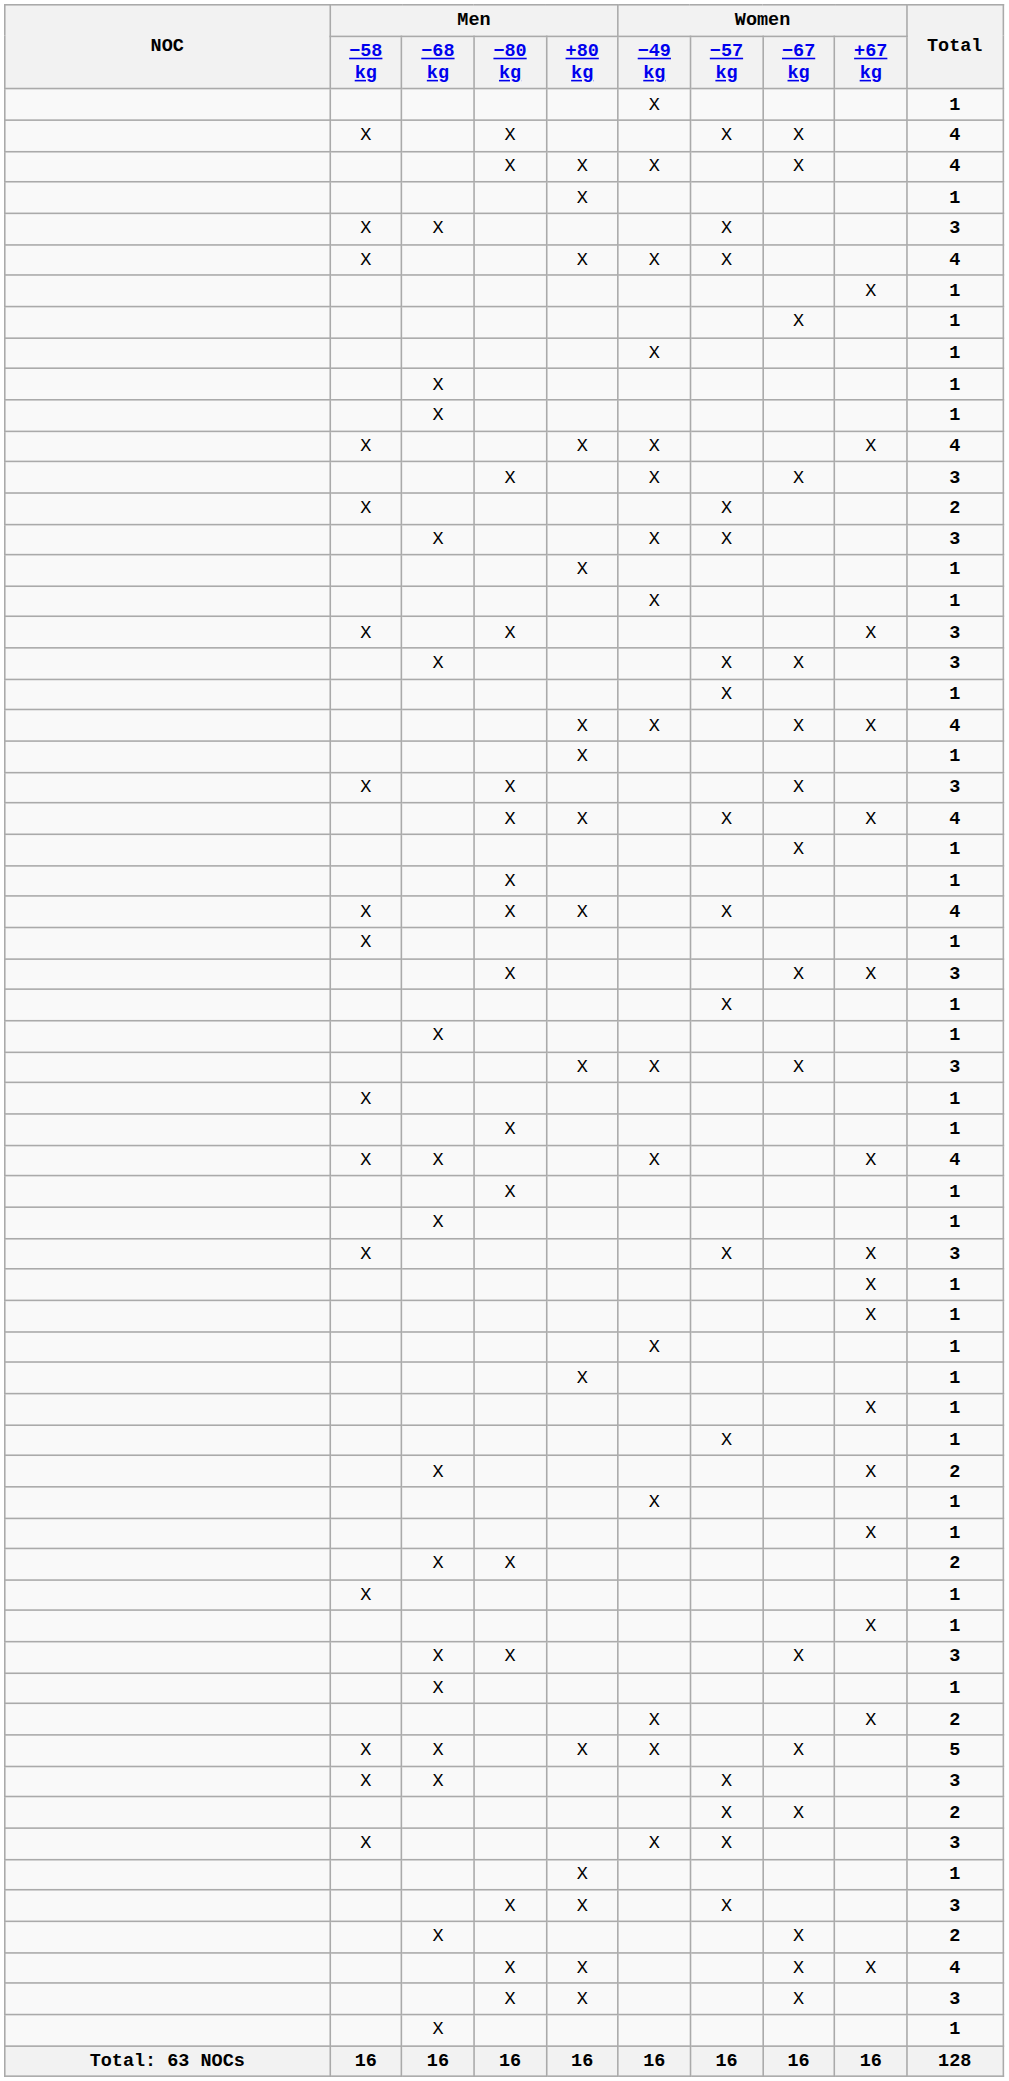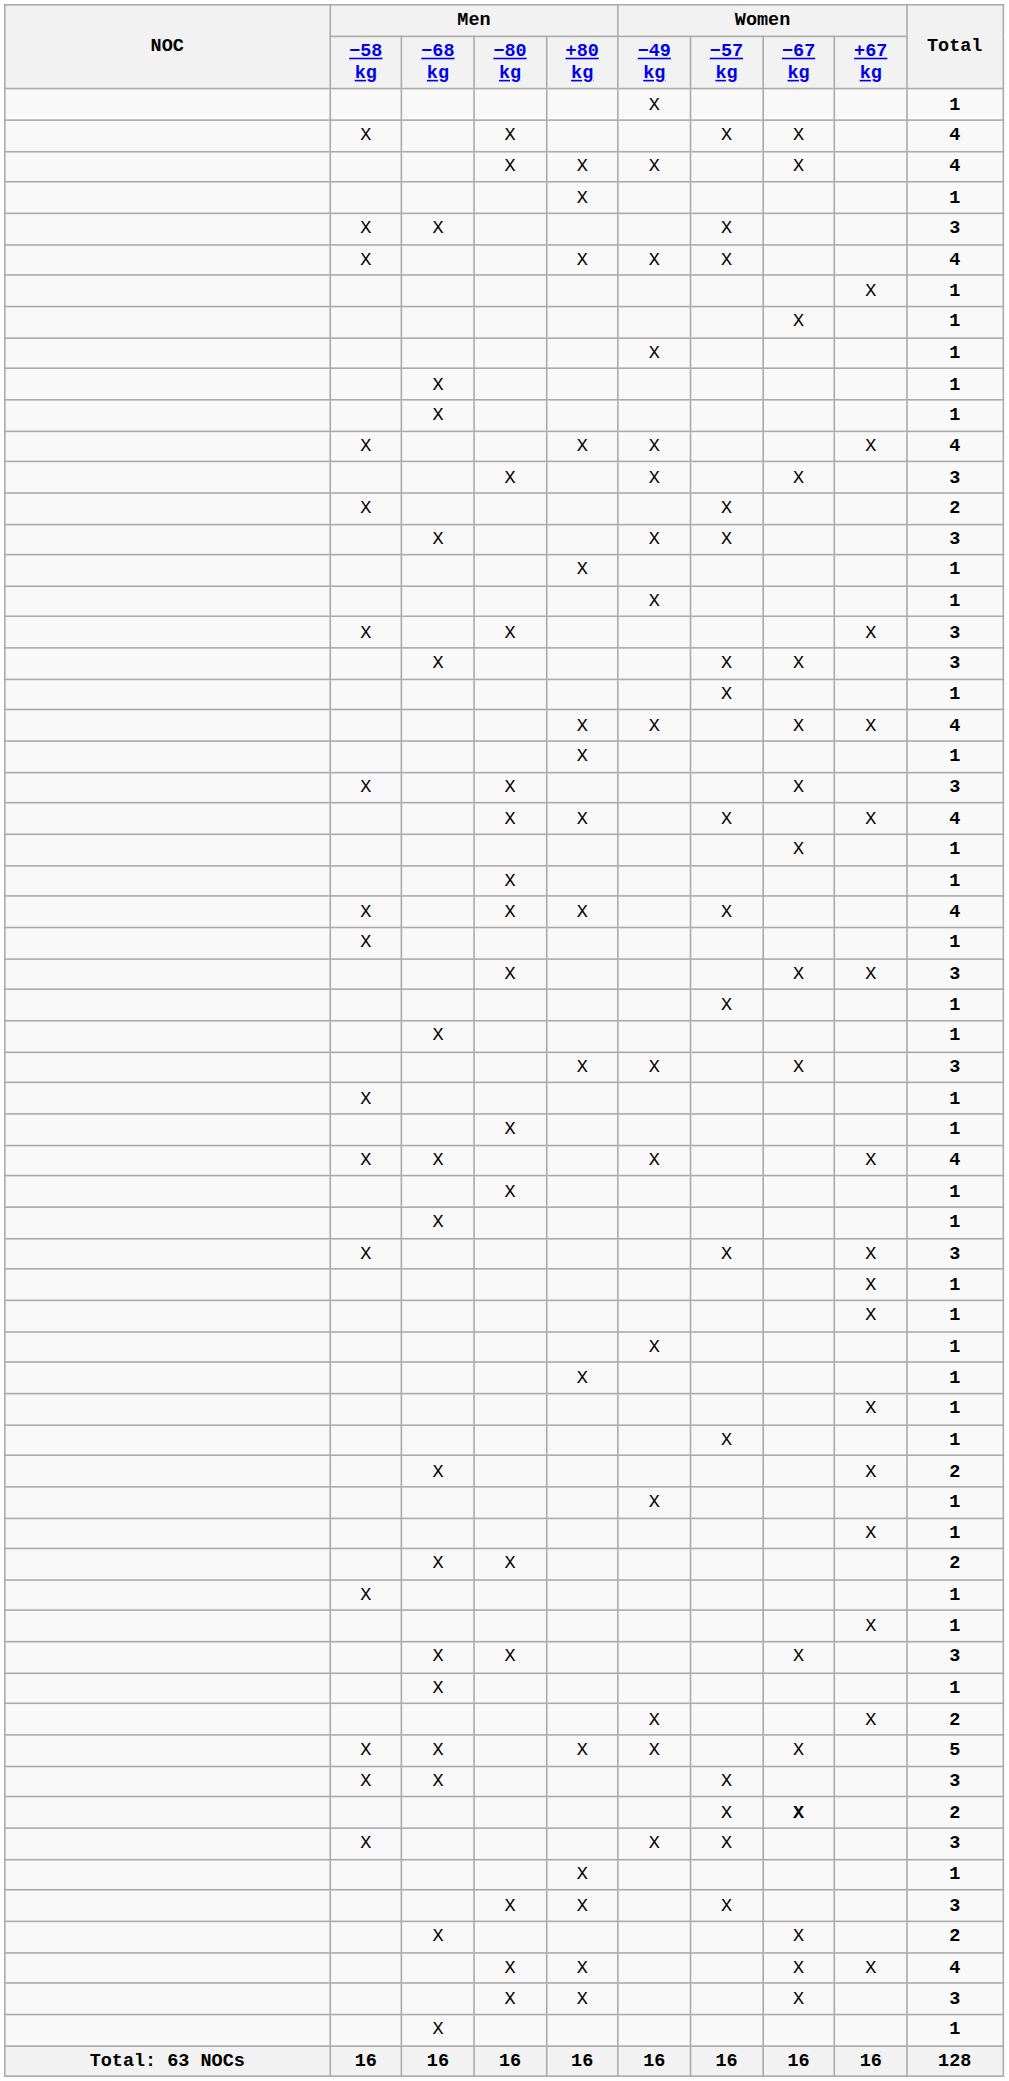(799, 1812) normal -> (799, 1812) bold
